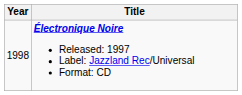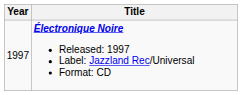(18, 55) 1998 -> (18, 55) 1997
